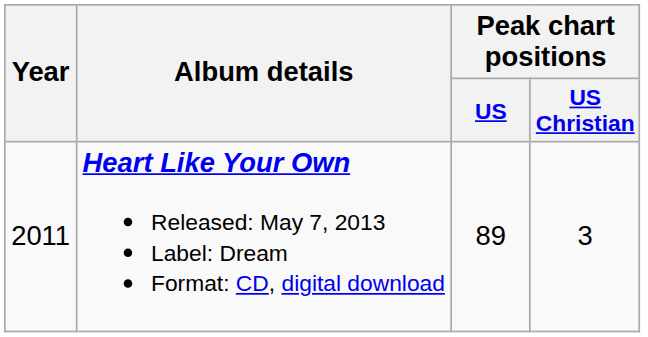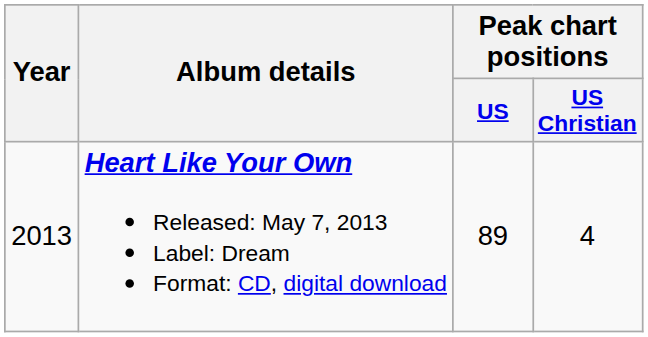(41, 235) 2011 -> (42, 235) 2013
(585, 235) 3 -> (587, 235) 4
